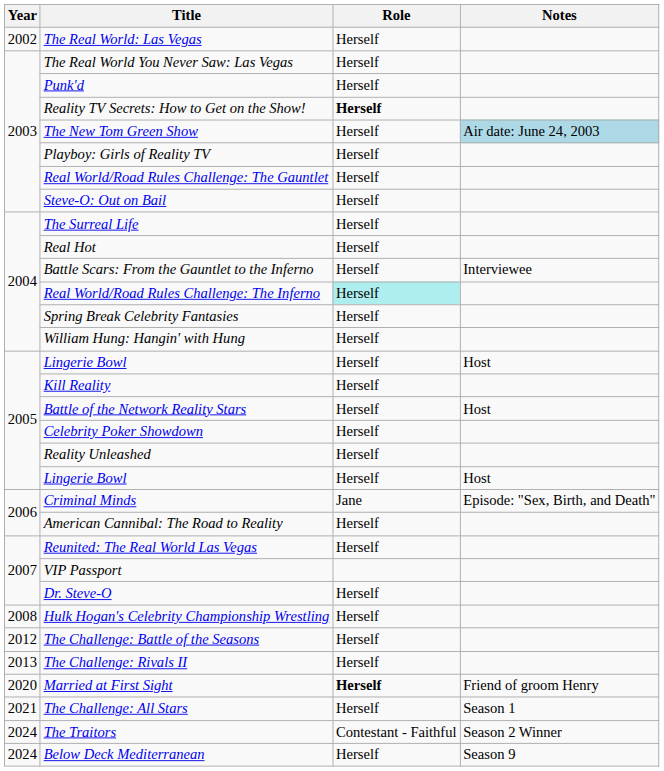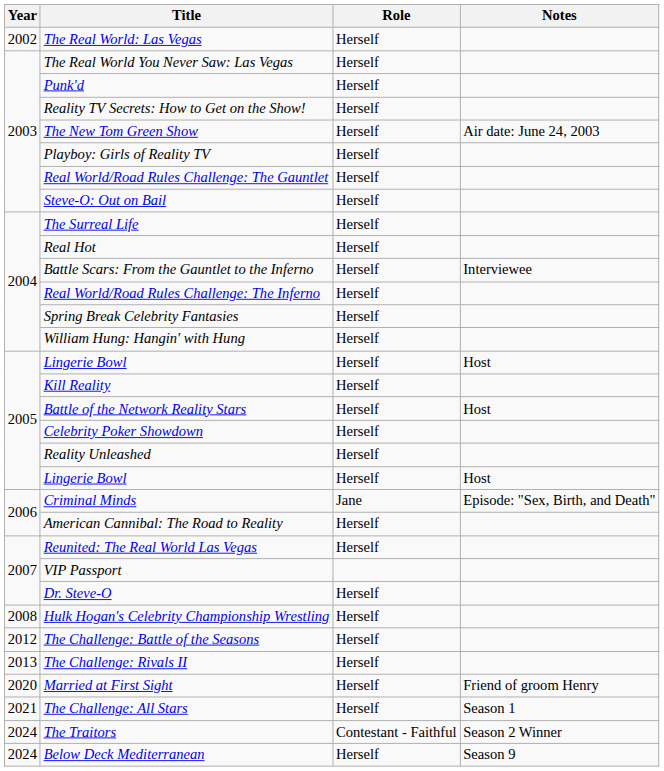(359, 108) bold -> (357, 108) normal
(531, 131) lightblue background -> (531, 131) no background
(357, 293) paleturquoise background -> (357, 293) no background
(359, 685) bold -> (357, 685) normal
